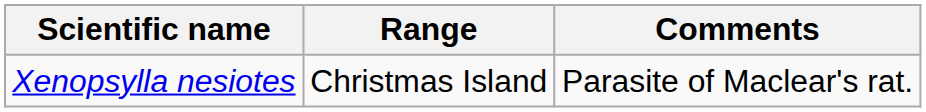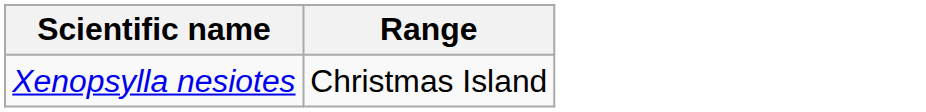- column: (738, 29)
